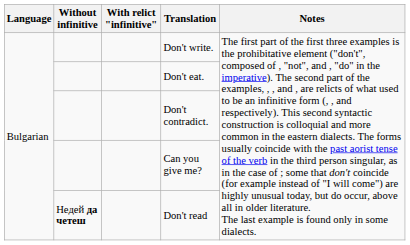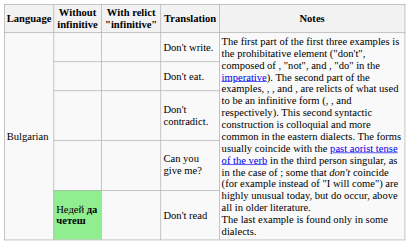(77, 215) no background -> (77, 215) lightgreen background
